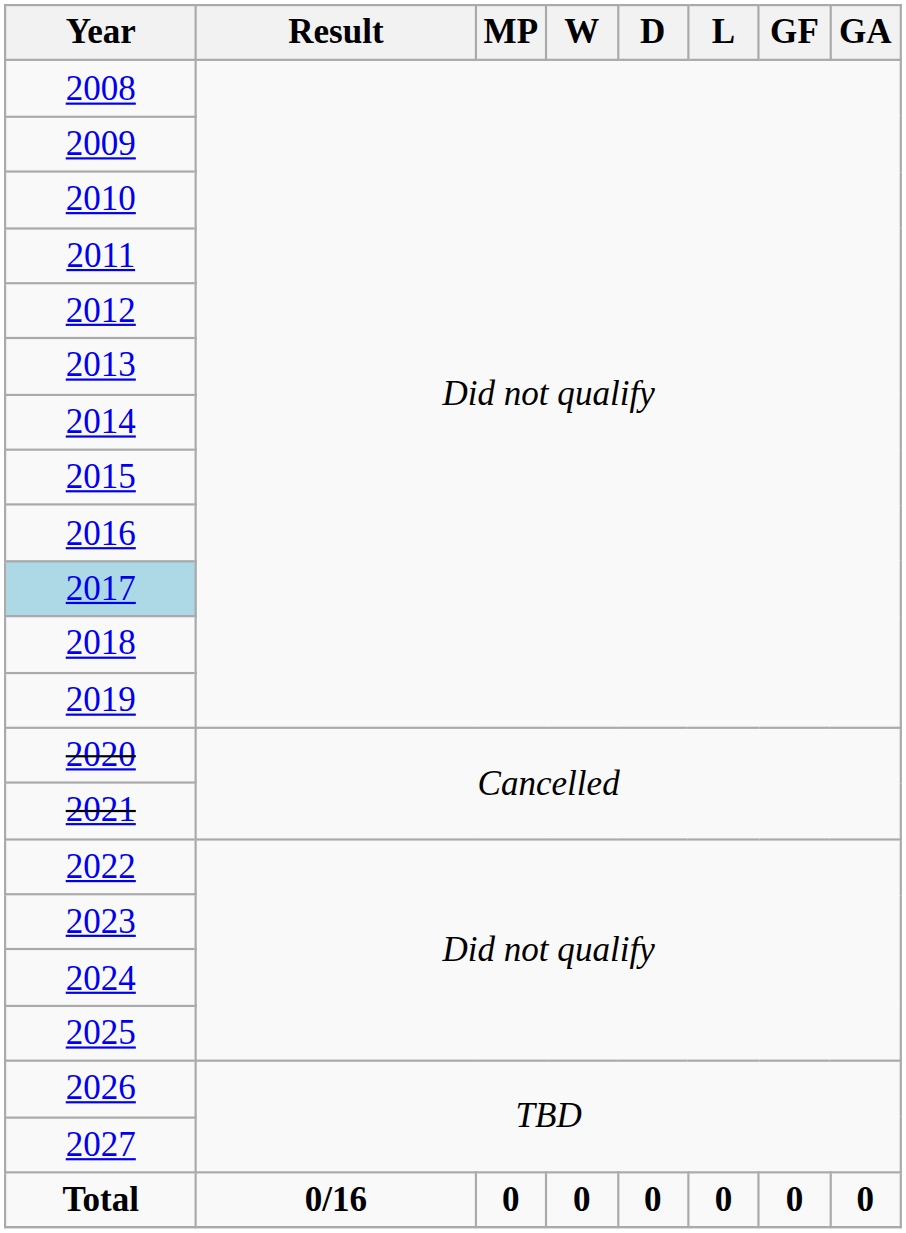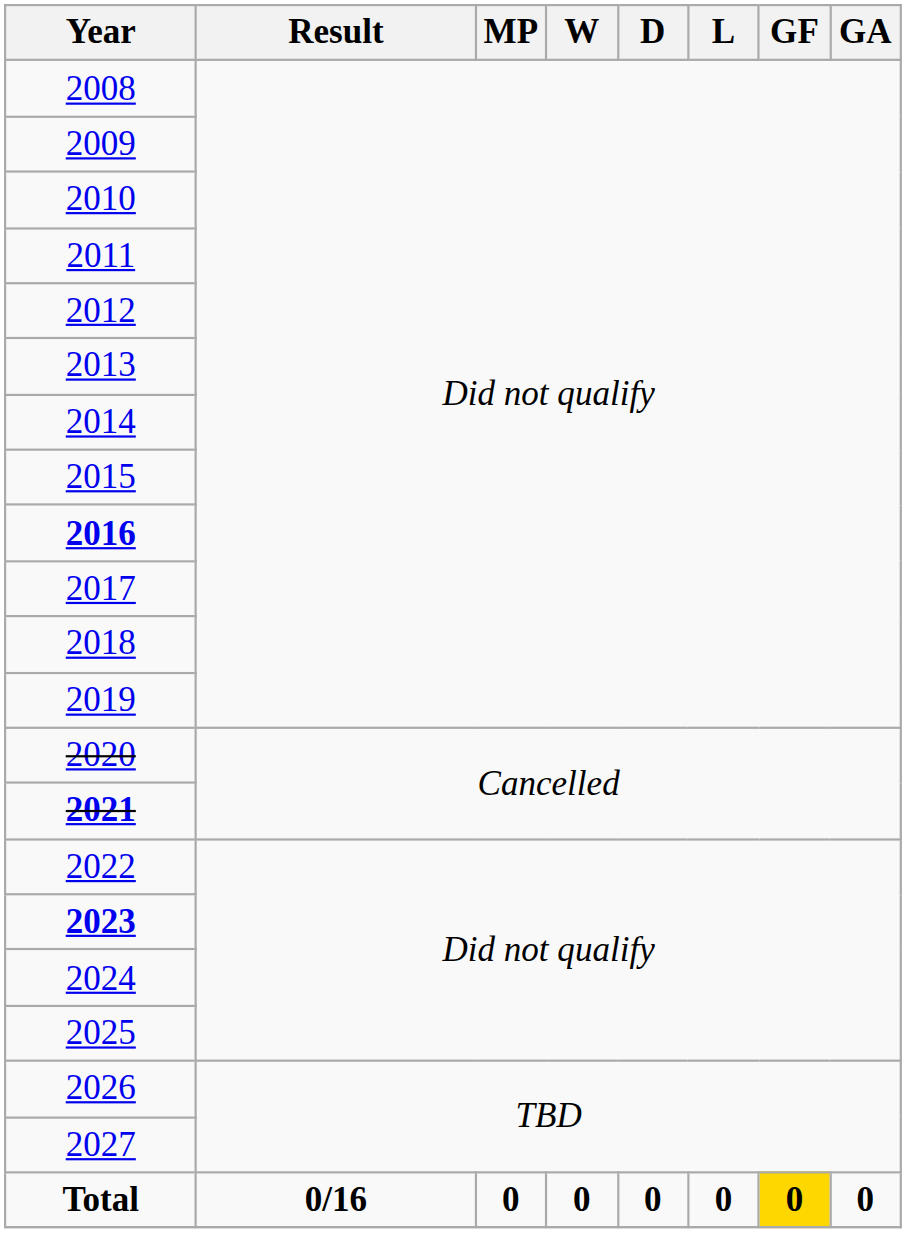(101, 532) normal -> (101, 532) bold
(101, 587) lightblue background -> (101, 587) no background
(101, 810) normal -> (101, 810) bold
(101, 921) normal -> (101, 921) bold
(794, 1199) no background -> (794, 1199) gold background
